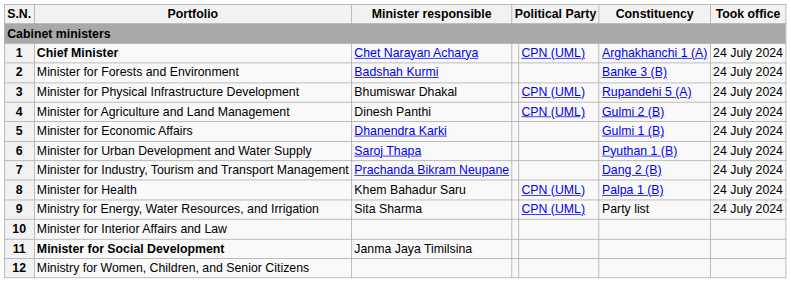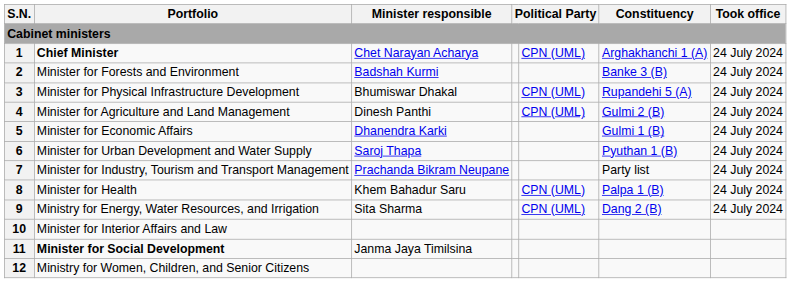(632, 170) Dang 2 (B) -> (626, 170) Party list
(626, 209) Party list -> (632, 209) Dang 2 (B)
